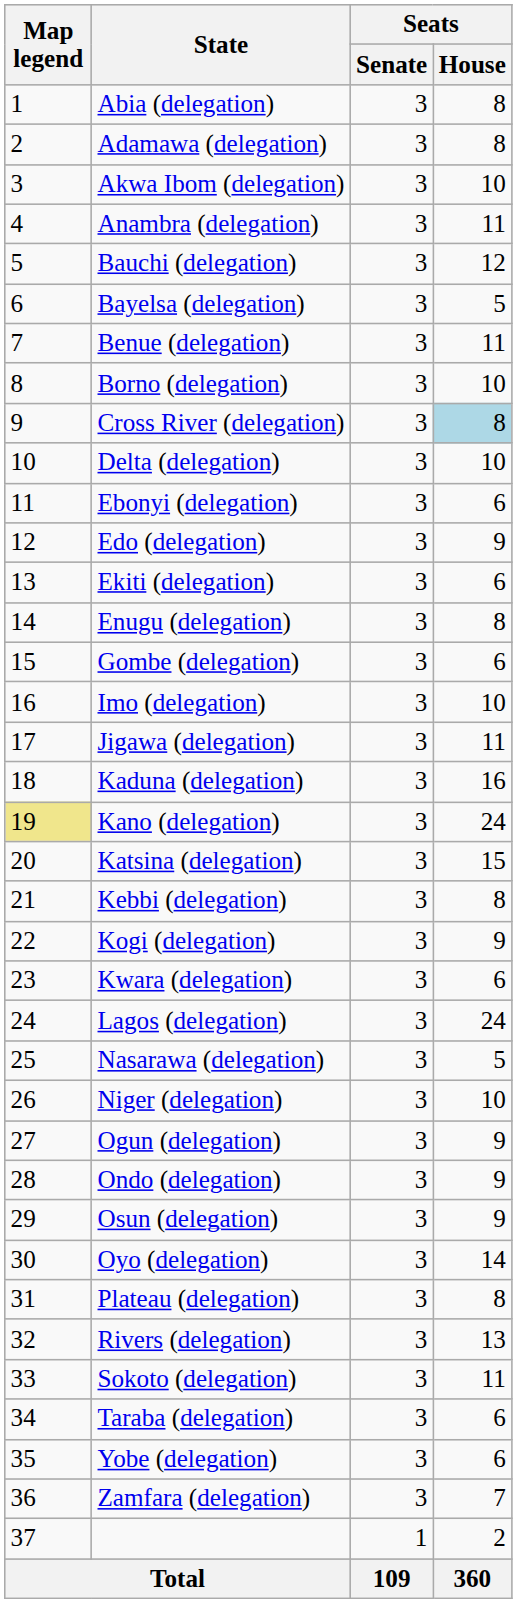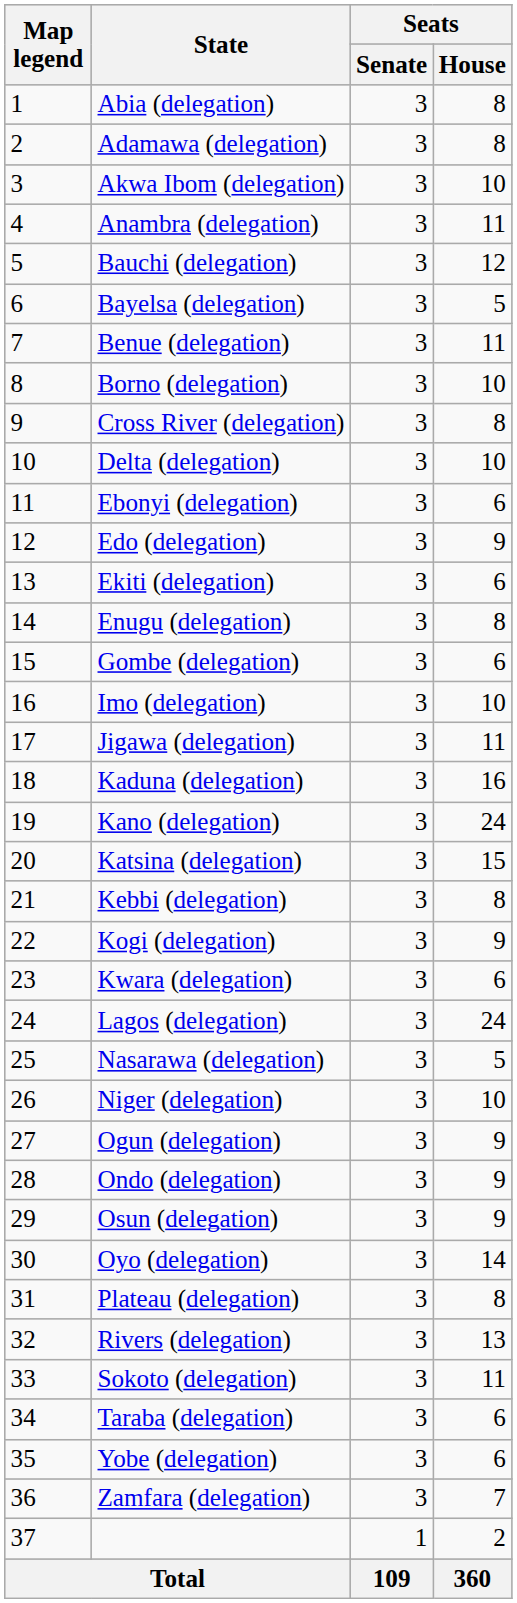(500, 422) lightblue background -> (500, 422) no background
(23, 821) khaki background -> (23, 821) no background
